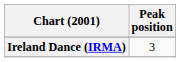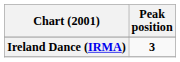(152, 47) normal -> (152, 47) bold
